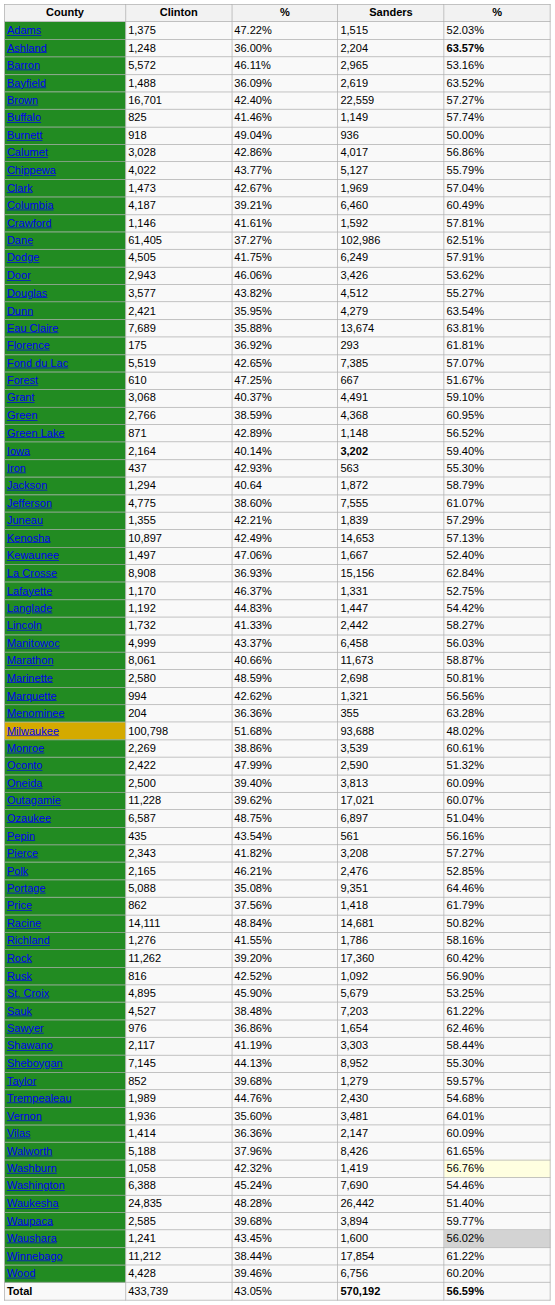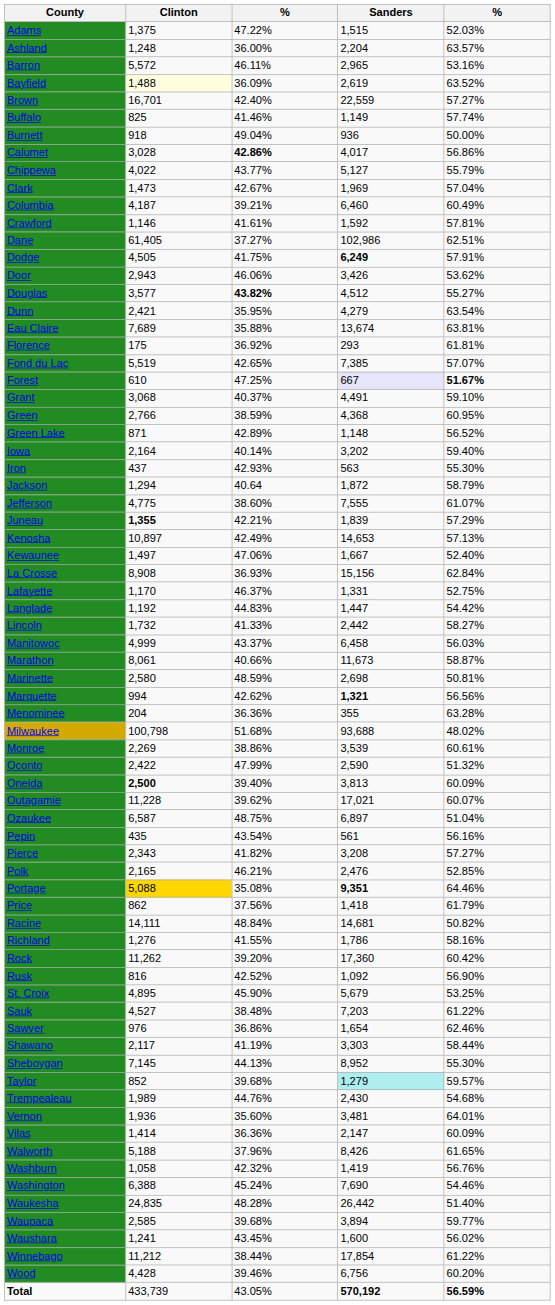(465, 48) bold -> (465, 48) normal
(142, 83) no background -> (142, 83) lightyellow background
(253, 153) normal -> (253, 153) bold
(354, 258) normal -> (354, 258) bold
(253, 293) normal -> (253, 293) bold
(350, 380) no background -> (350, 380) lavender background
(465, 380) normal -> (465, 380) bold
(354, 450) bold -> (354, 450) normal
(142, 521) normal -> (142, 521) bold
(354, 696) normal -> (354, 696) bold
(142, 783) normal -> (142, 783) bold
(142, 888) no background -> (142, 888) gold background
(354, 888) normal -> (354, 888) bold
(354, 1081) no background -> (354, 1081) paleturquoise background
(465, 1168) lightyellow background -> (465, 1168) no background
(465, 1238) lightgrey background -> (465, 1238) no background
